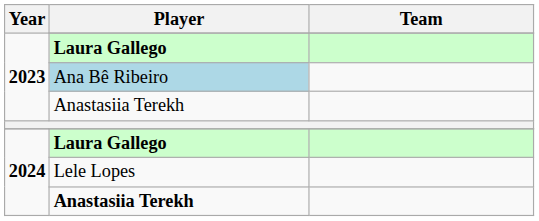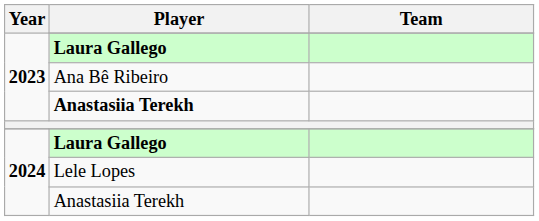(111, 76) lightblue background -> (111, 76) no background
(119, 105) normal -> (124, 105) bold
(124, 200) bold -> (119, 200) normal
